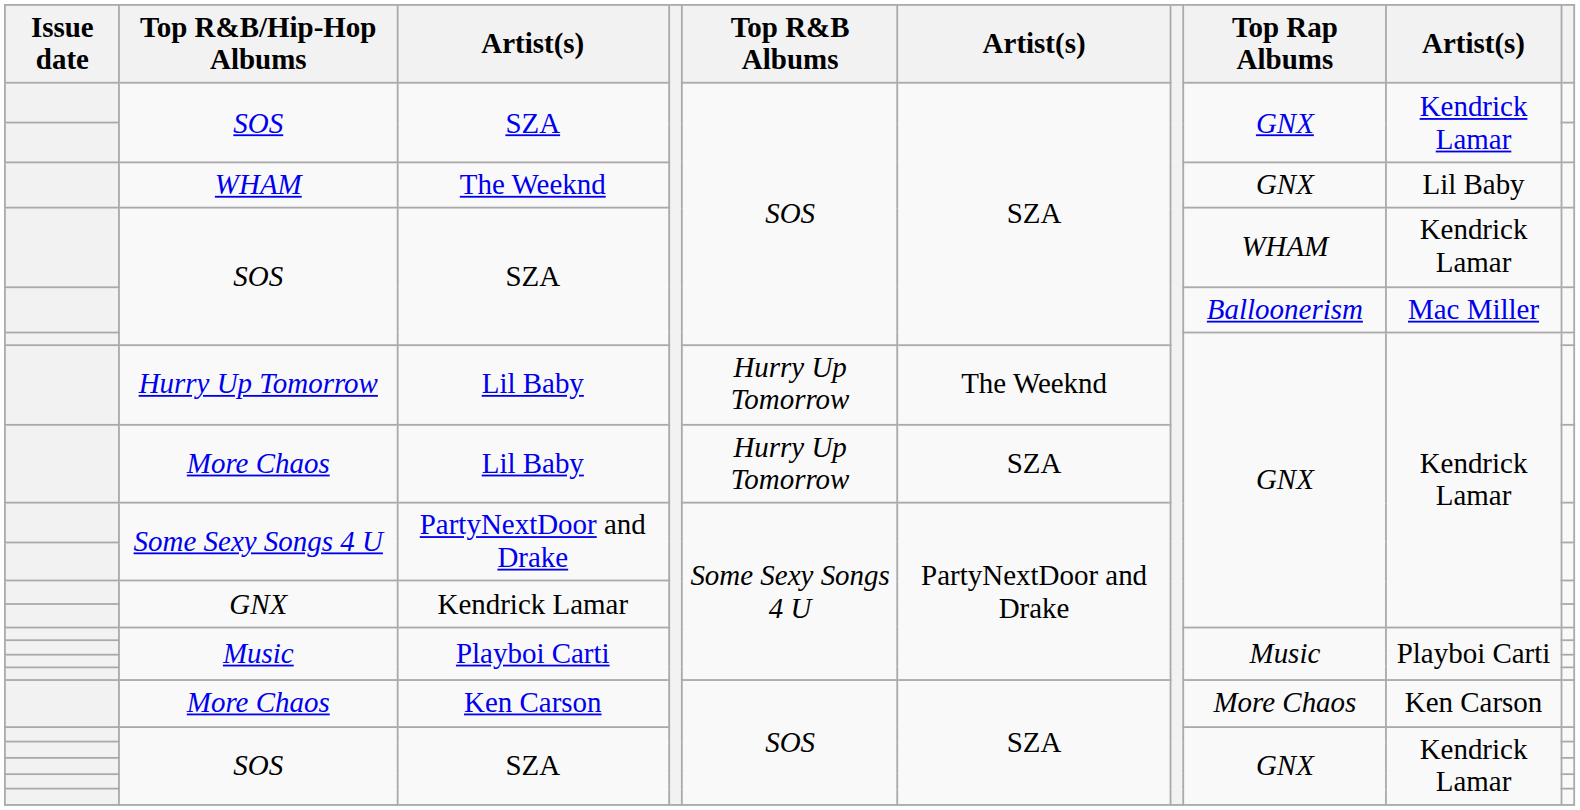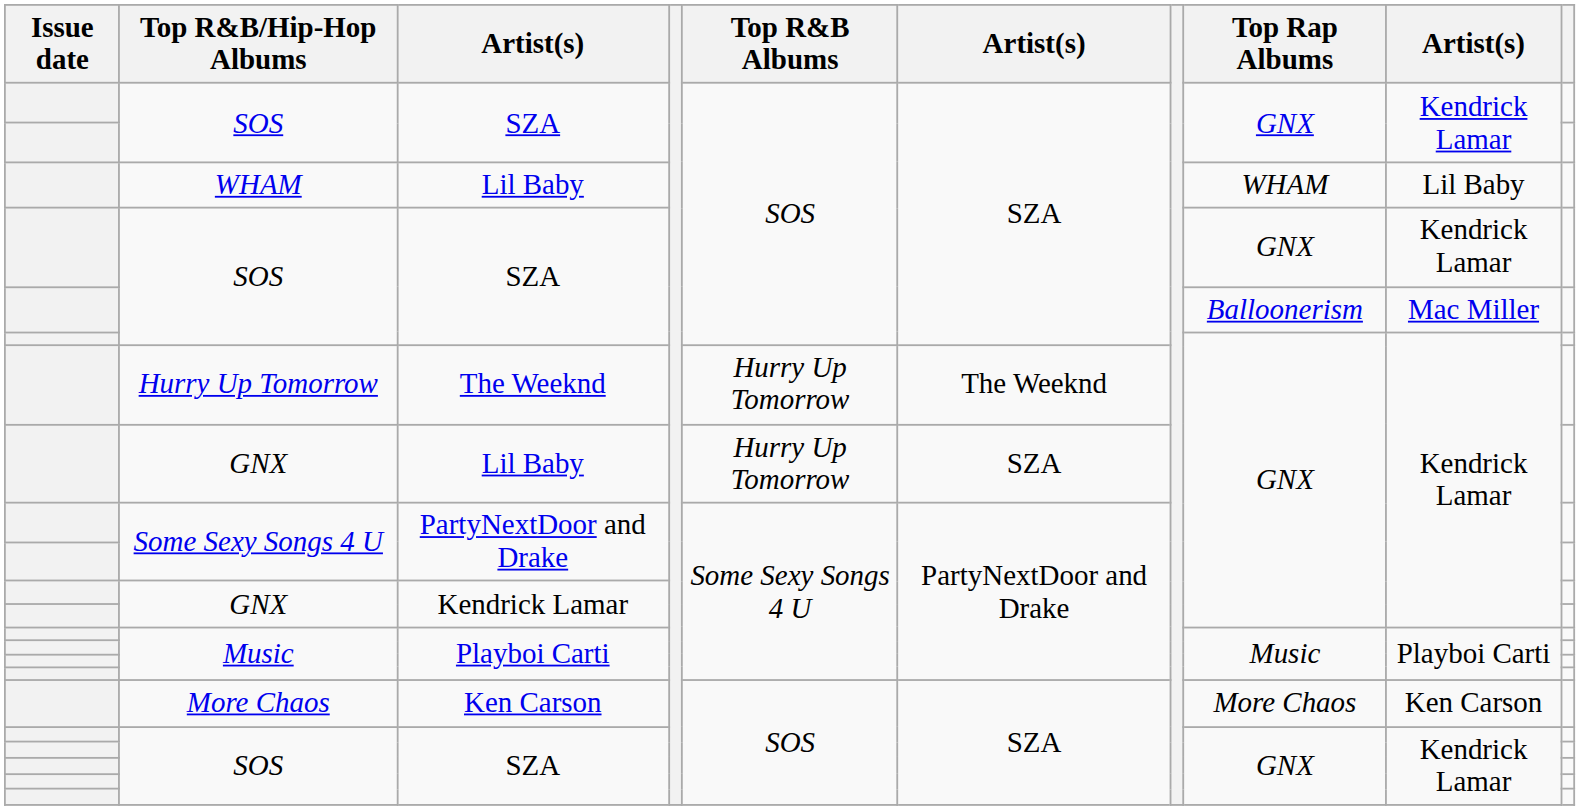(533, 184) The Weeknd -> (533, 184) Lil Baby
(1285, 184) GNX -> (1285, 184) WHAM
(1285, 246) WHAM -> (1285, 246) GNX
(533, 384) Lil Baby -> (533, 384) The Weeknd
(258, 462) More Chaos -> (258, 462) GNX
